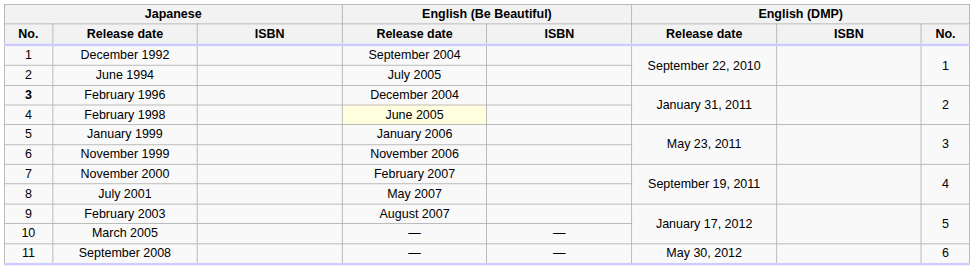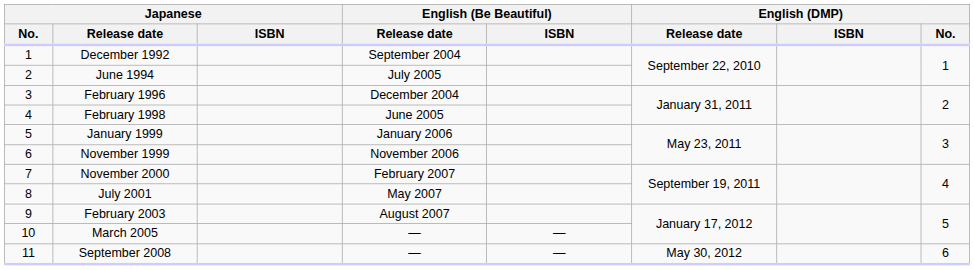(28, 95) bold -> (28, 95) normal
(415, 114) lightyellow background -> (415, 114) no background
